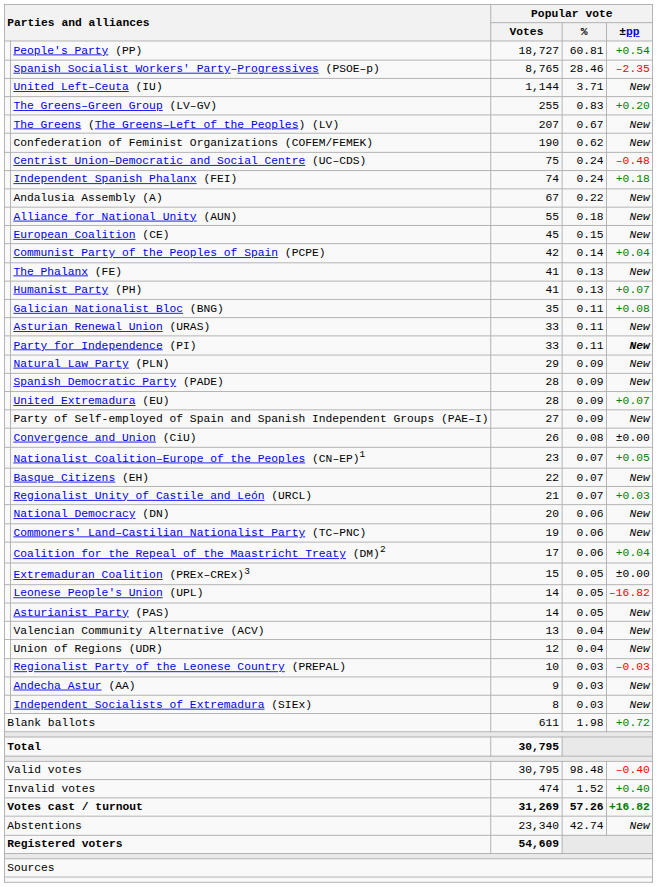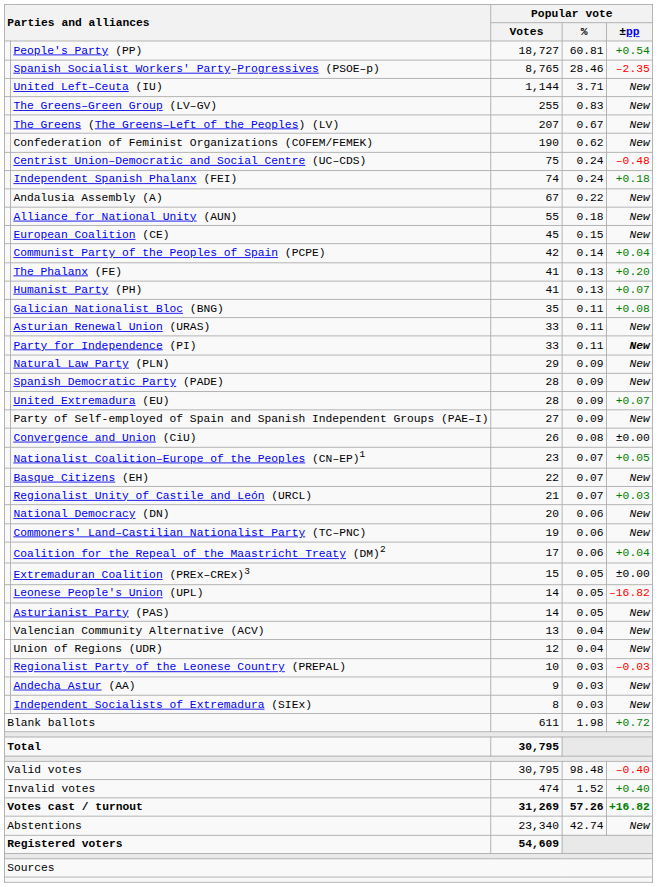(633, 106) +0.20 -> (640, 106) New
(640, 272) New -> (633, 272) +0.20
